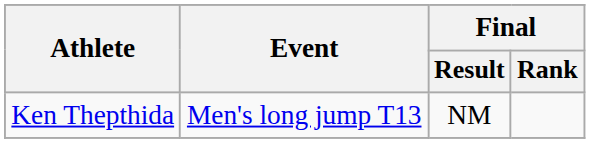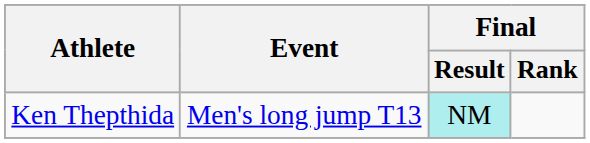(469, 115) no background -> (469, 115) paleturquoise background
